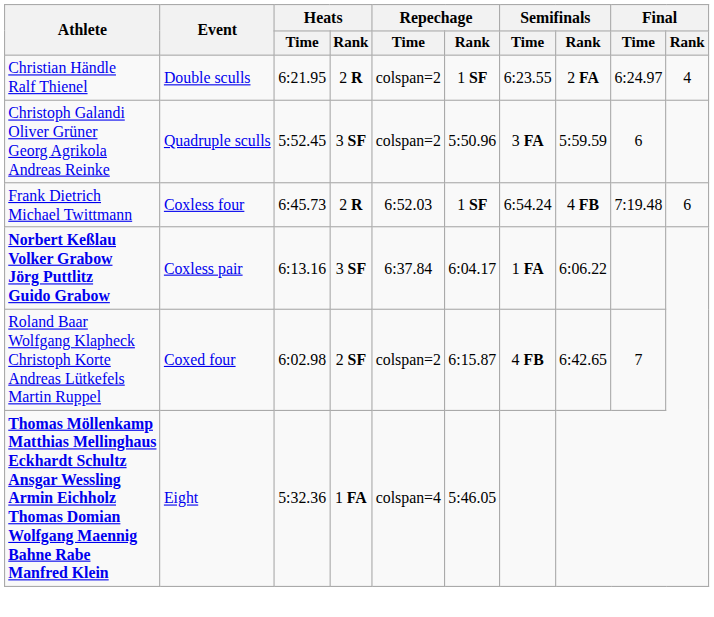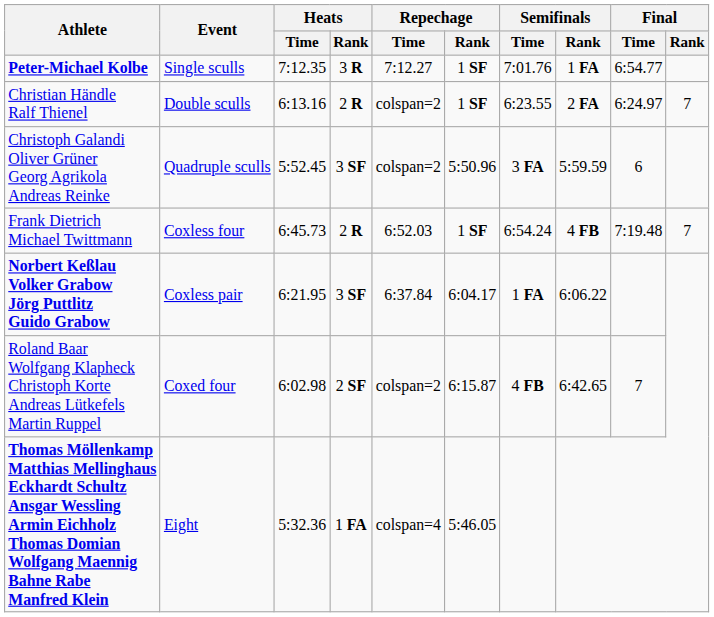+ row: (78, 68)
(302, 78) 6:21.95 -> (302, 104) 6:13.16
(687, 78) 4 -> (687, 104) 7
(687, 205) 6 -> (687, 231) 7
(302, 268) 6:13.16 -> (302, 294) 6:21.95
